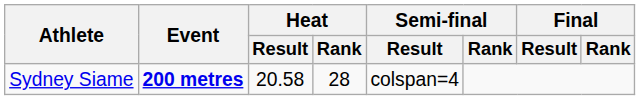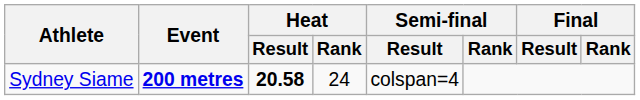(280, 80) normal -> (280, 80) bold
(339, 80) 28 -> (339, 80) 24
